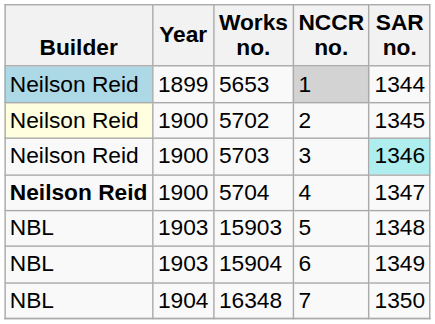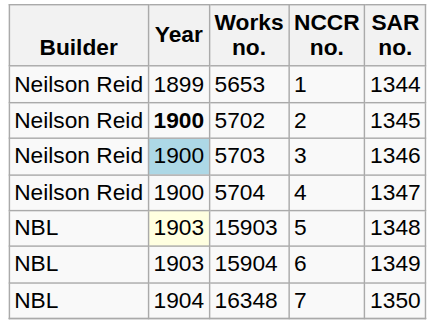(74, 84) lightblue background -> (79, 84) no background
(305, 84) lightgrey background -> (300, 84) no background
(74, 120) lightyellow background -> (79, 120) no background
(183, 120) normal -> (179, 120) bold
(183, 156) no background -> (179, 156) lightblue background
(400, 156) paleturquoise background -> (395, 156) no background
(79, 192) bold -> (79, 192) normal
(183, 228) no background -> (179, 228) lightyellow background
